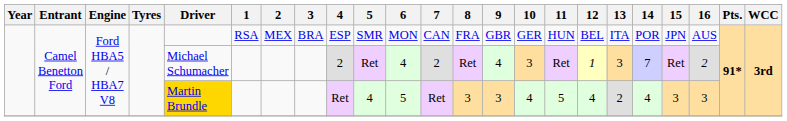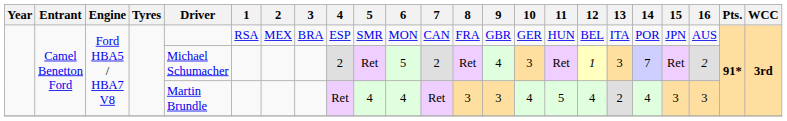(403, 63) 4 -> (403, 63) 5
(187, 98) gold background -> (187, 98) no background
(403, 98) 5 -> (403, 98) 4
